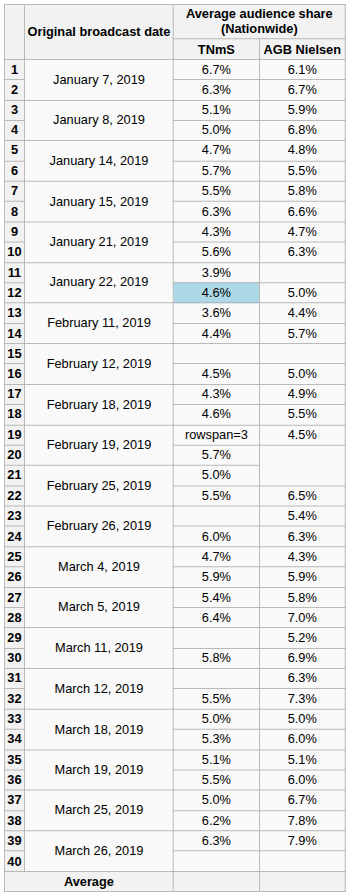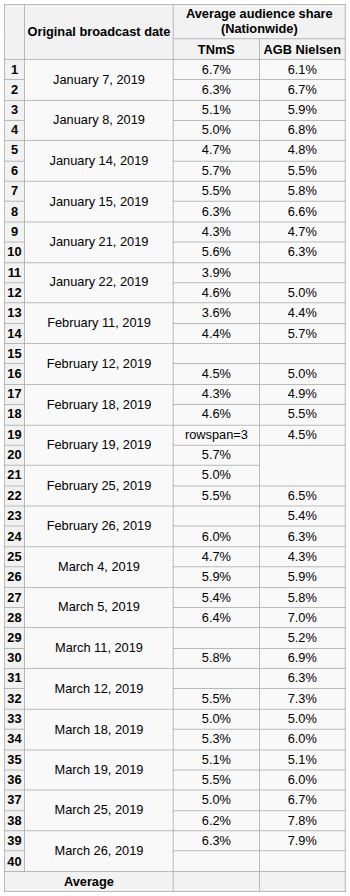(216, 292) lightblue background -> (216, 292) no background
